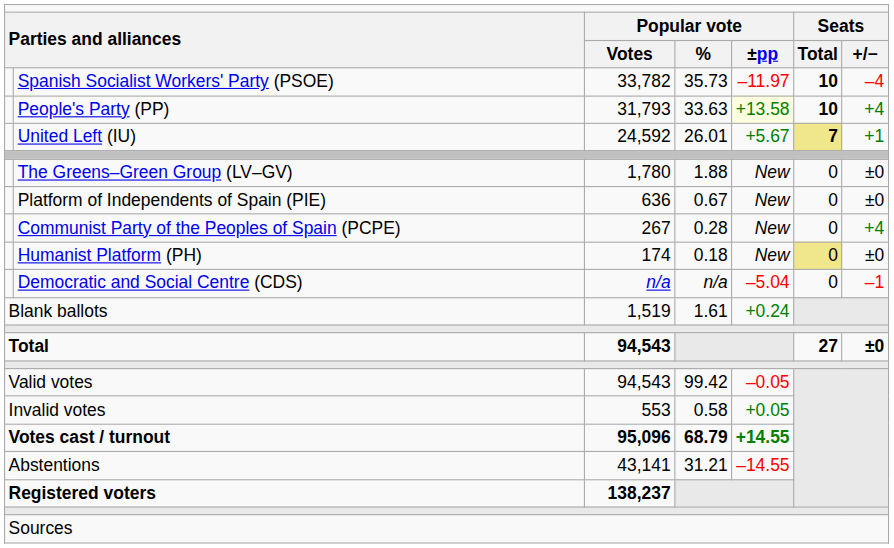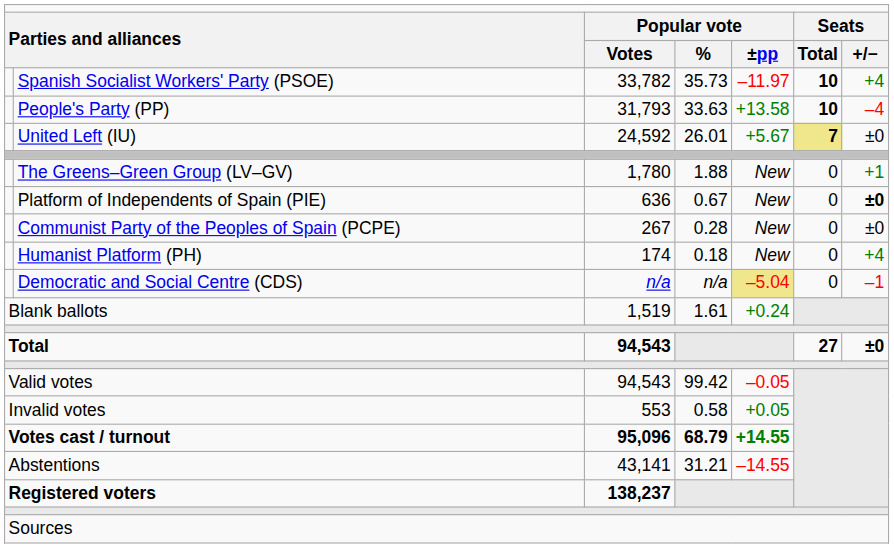(874, 81) –4 -> (874, 81) +4
(763, 109) lightyellow background -> (763, 109) no background
(874, 109) +4 -> (874, 109) –4
(874, 137) +1 -> (875, 137) ±0
(875, 172) ±0 -> (874, 172) +1
(875, 200) normal -> (875, 200) bold
(874, 228) +4 -> (875, 228) ±0
(833, 255) khaki background -> (833, 255) no background
(875, 255) ±0 -> (874, 255) +4
(768, 283) no background -> (768, 283) khaki background
